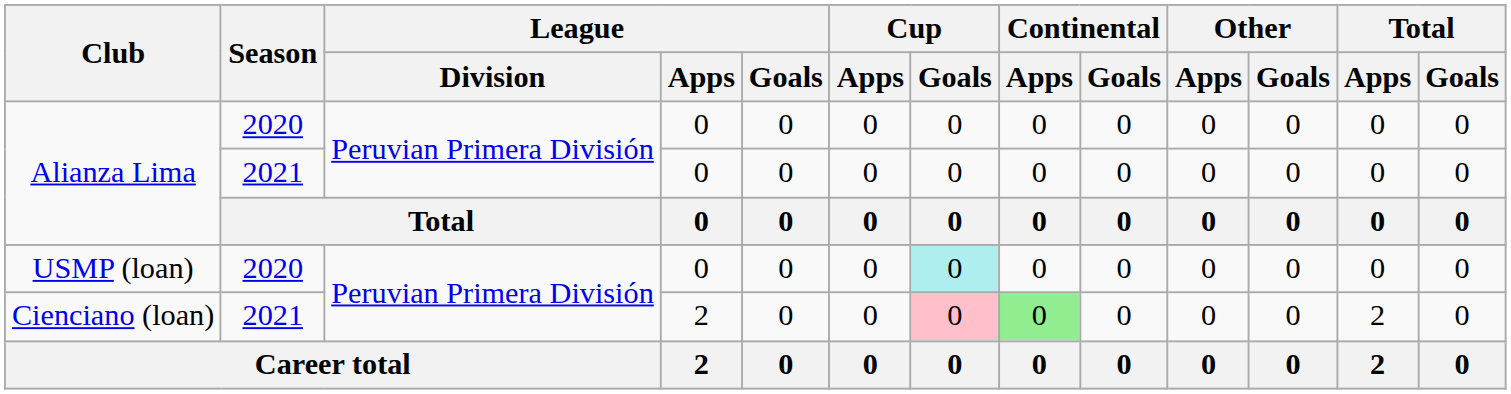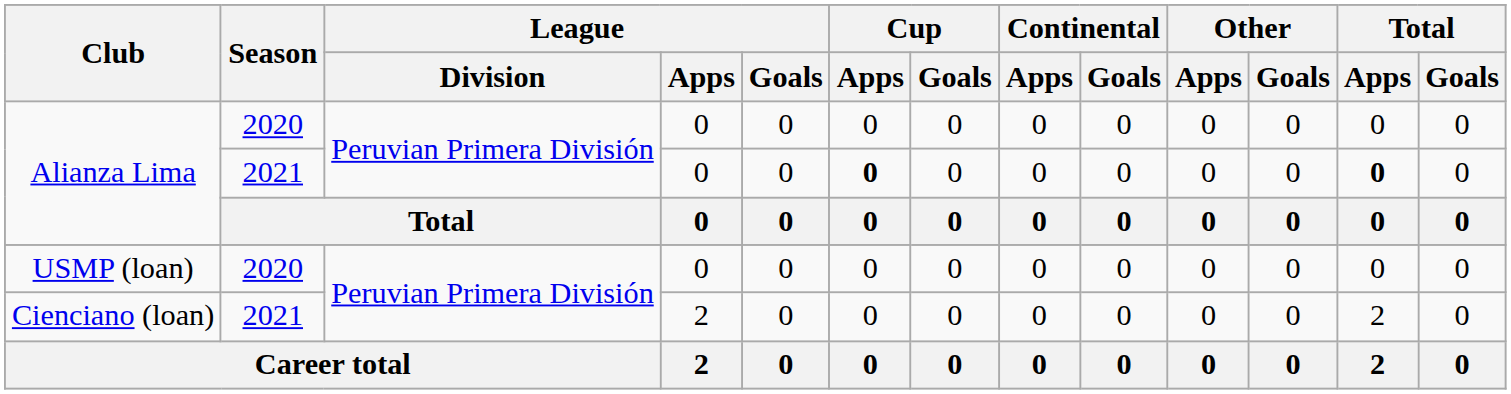(870, 172) normal -> (870, 172) bold
(1378, 172) normal -> (1378, 172) bold
(955, 268) paleturquoise background -> (955, 268) no background
(955, 316) pink background -> (955, 316) no background
(1039, 316) lightgreen background -> (1039, 316) no background
